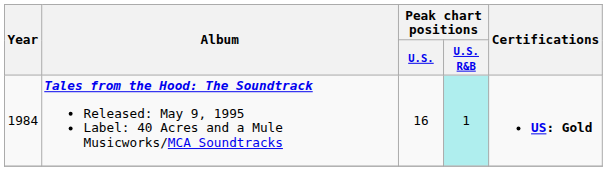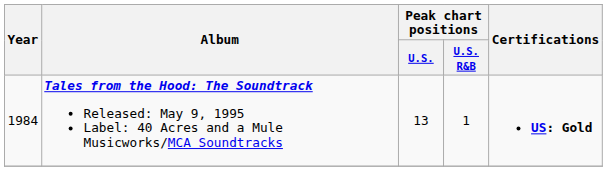(421, 121) 16 -> (421, 121) 13
(466, 121) paleturquoise background -> (466, 121) no background
